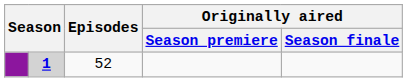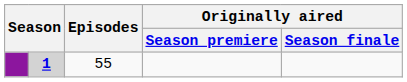(103, 64) 52 -> (103, 64) 55
